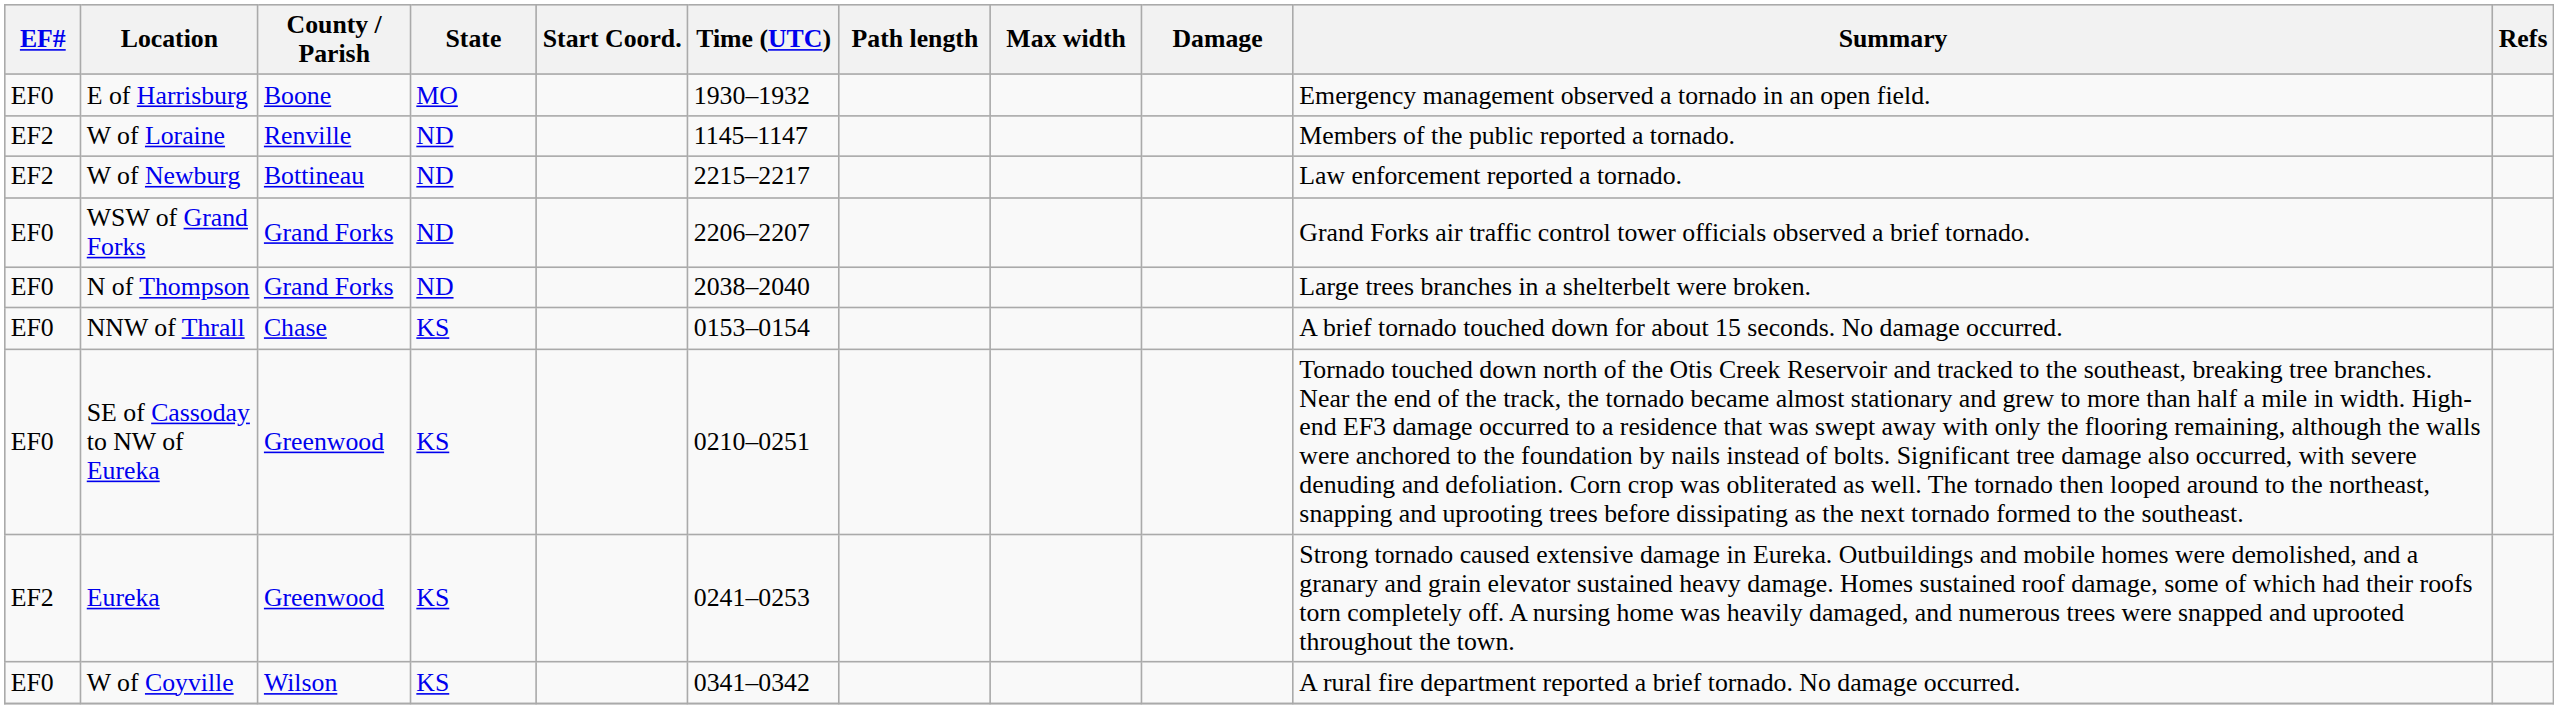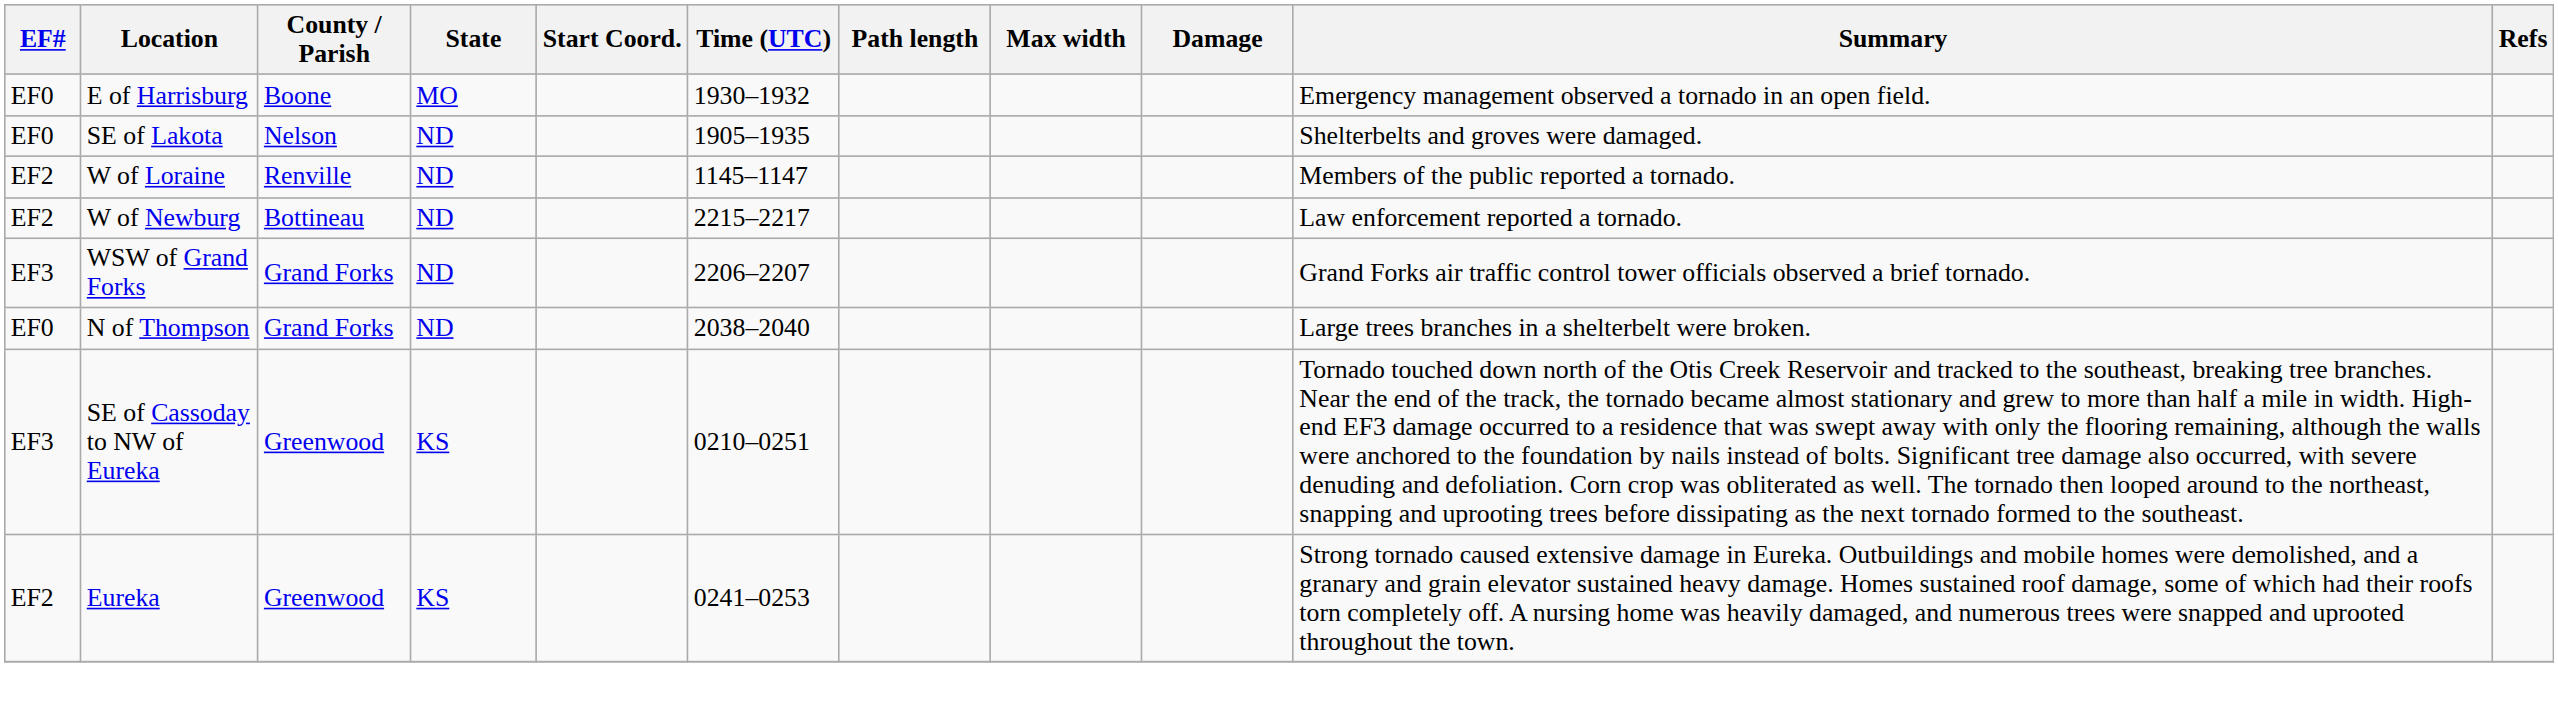+ row: (155, 135)
(32, 231) EF0 -> (32, 272) EF3
- row: (166, 328)
(32, 441) EF0 -> (32, 441) EF3
- row: (160, 682)
